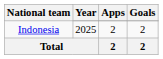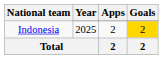(143, 29) no background -> (143, 29) gold background
